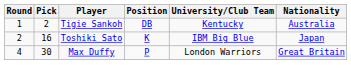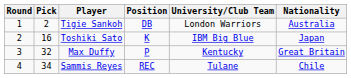(223, 25) Kentucky -> (223, 25) London Warriors
(19, 53) 4 -> (19, 53) 3
(46, 53) 30 -> (46, 53) 32
(223, 53) London Warriors -> (223, 53) Kentucky
+ row: (92, 67)
